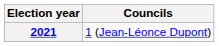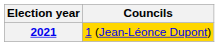(148, 32) no background -> (148, 32) gold background
